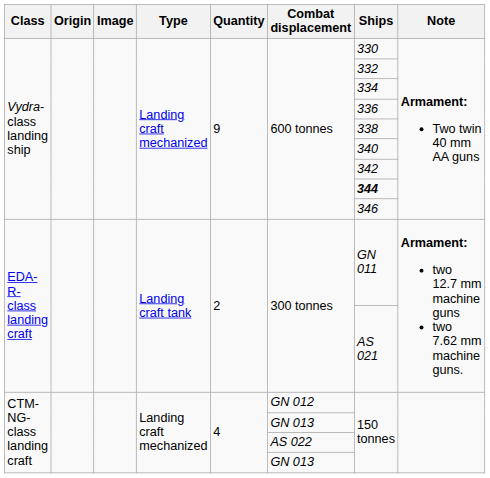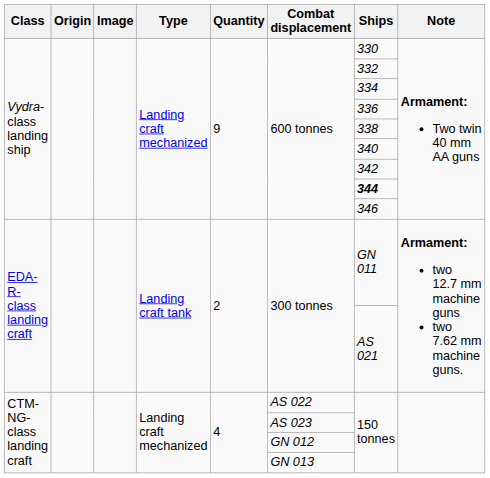(292, 402) GN 012 -> (291, 402) AS 022
(292, 422) GN 013 -> (291, 422) AS 023
(291, 442) AS 022 -> (292, 442) GN 012
